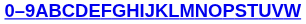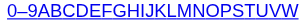(153, 11) bold -> (153, 11) normal
